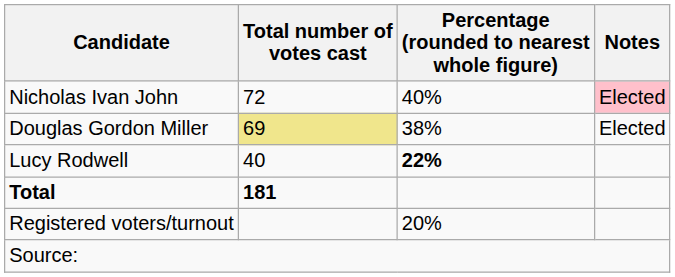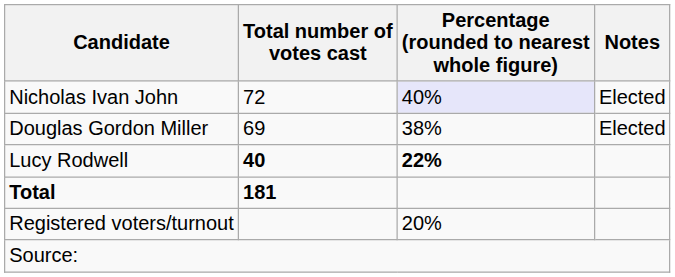(422, 97) no background -> (422, 97) lavender background
(632, 97) pink background -> (632, 97) no background
(254, 128) khaki background -> (254, 128) no background
(254, 160) normal -> (254, 160) bold
